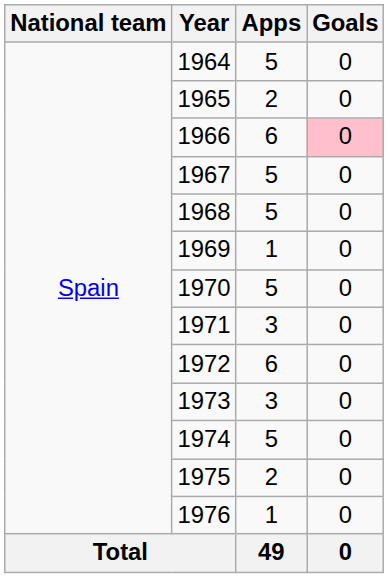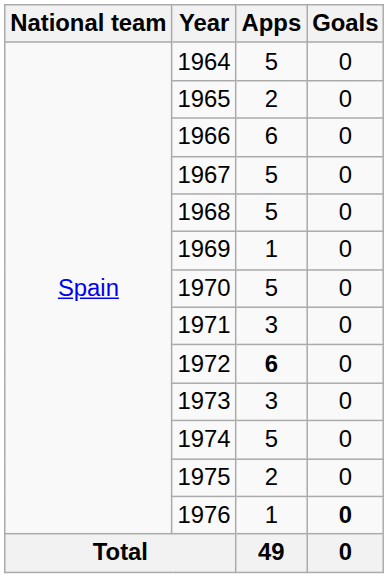(345, 136) pink background -> (345, 136) no background
(271, 363) normal -> (271, 363) bold
(345, 514) normal -> (345, 514) bold
